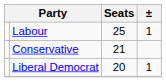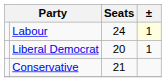(119, 31) 25 -> (119, 31) 24
(149, 31) no background -> (149, 31) lightyellow background
rows swapped: (45, 49) <-> (55, 67)
